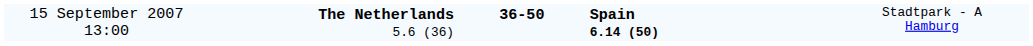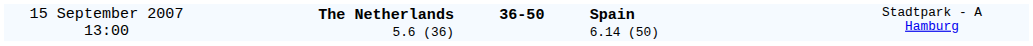(624, 33) bold -> (624, 33) normal
